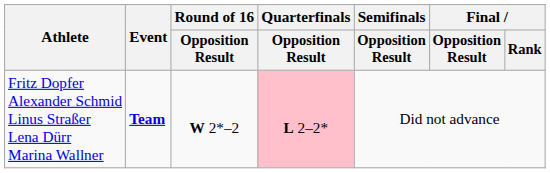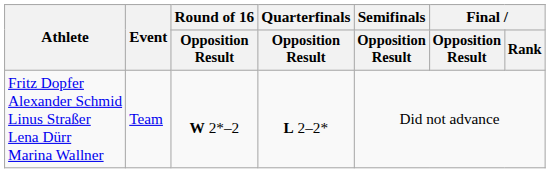(147, 119) bold -> (146, 119) normal
(306, 128) pink background -> (306, 128) no background
